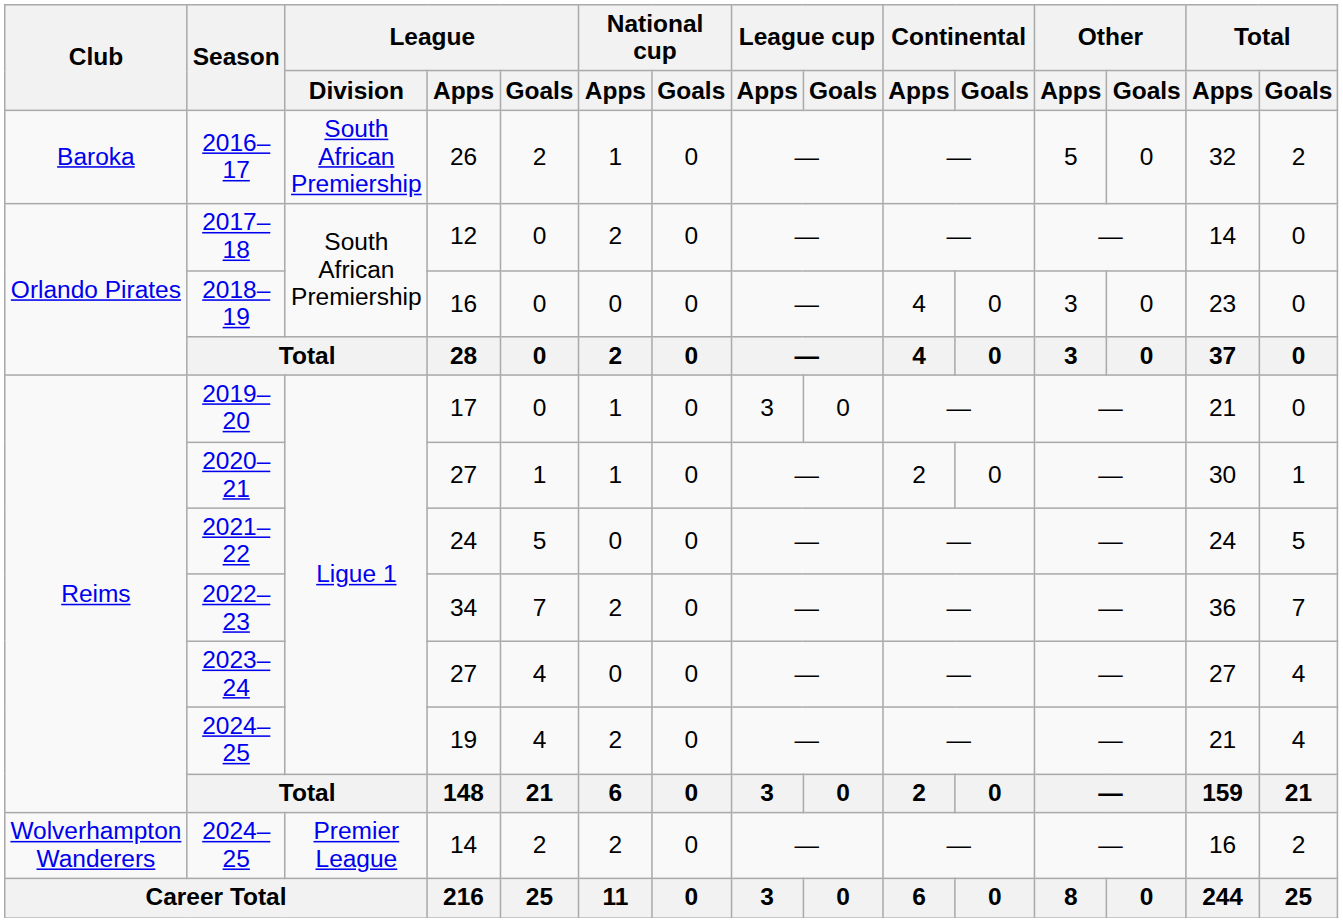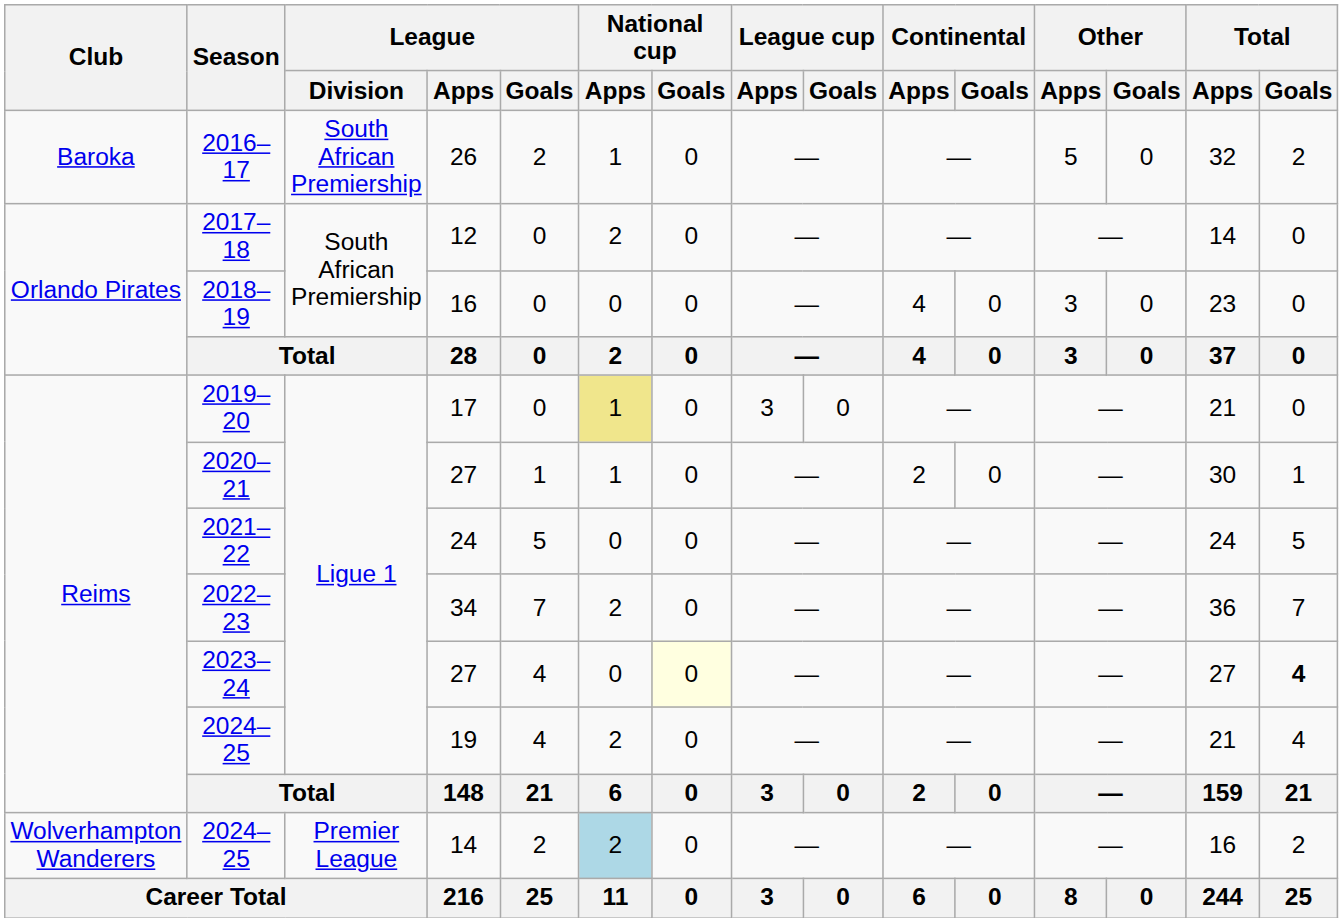(615, 408) no background -> (615, 408) khaki background
(691, 673) no background -> (691, 673) lightyellow background
(1298, 673) normal -> (1298, 673) bold
(615, 845) no background -> (615, 845) lightblue background
